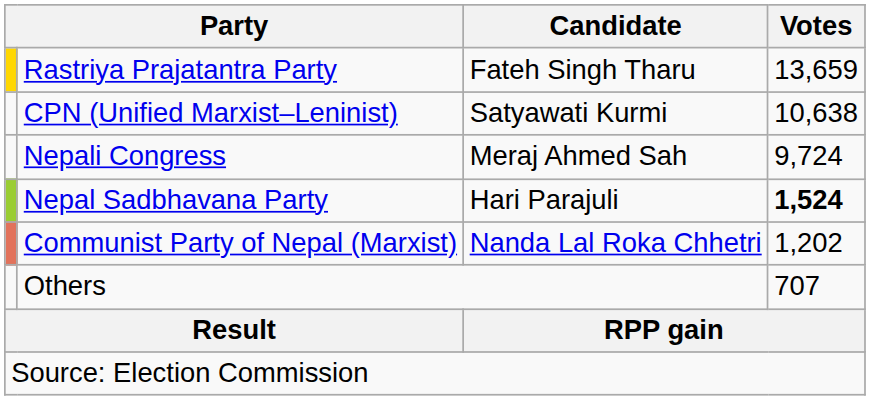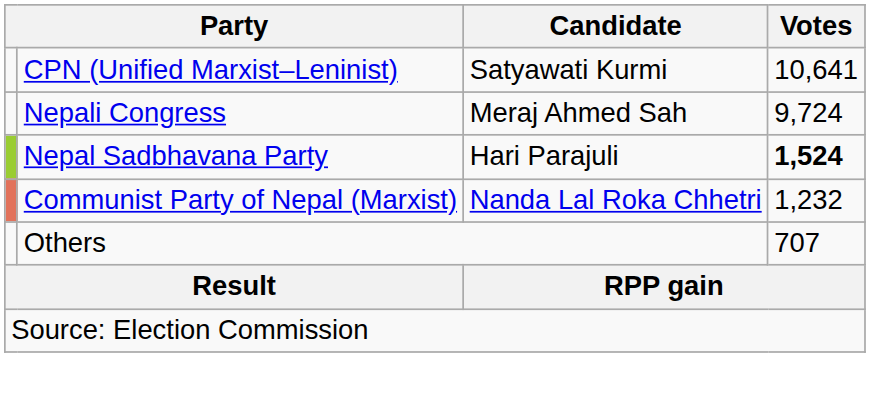- row: (180, 69)
(816, 112) 10,638 -> (816, 69) 10,641
(809, 243) 1,202 -> (809, 199) 1,232
